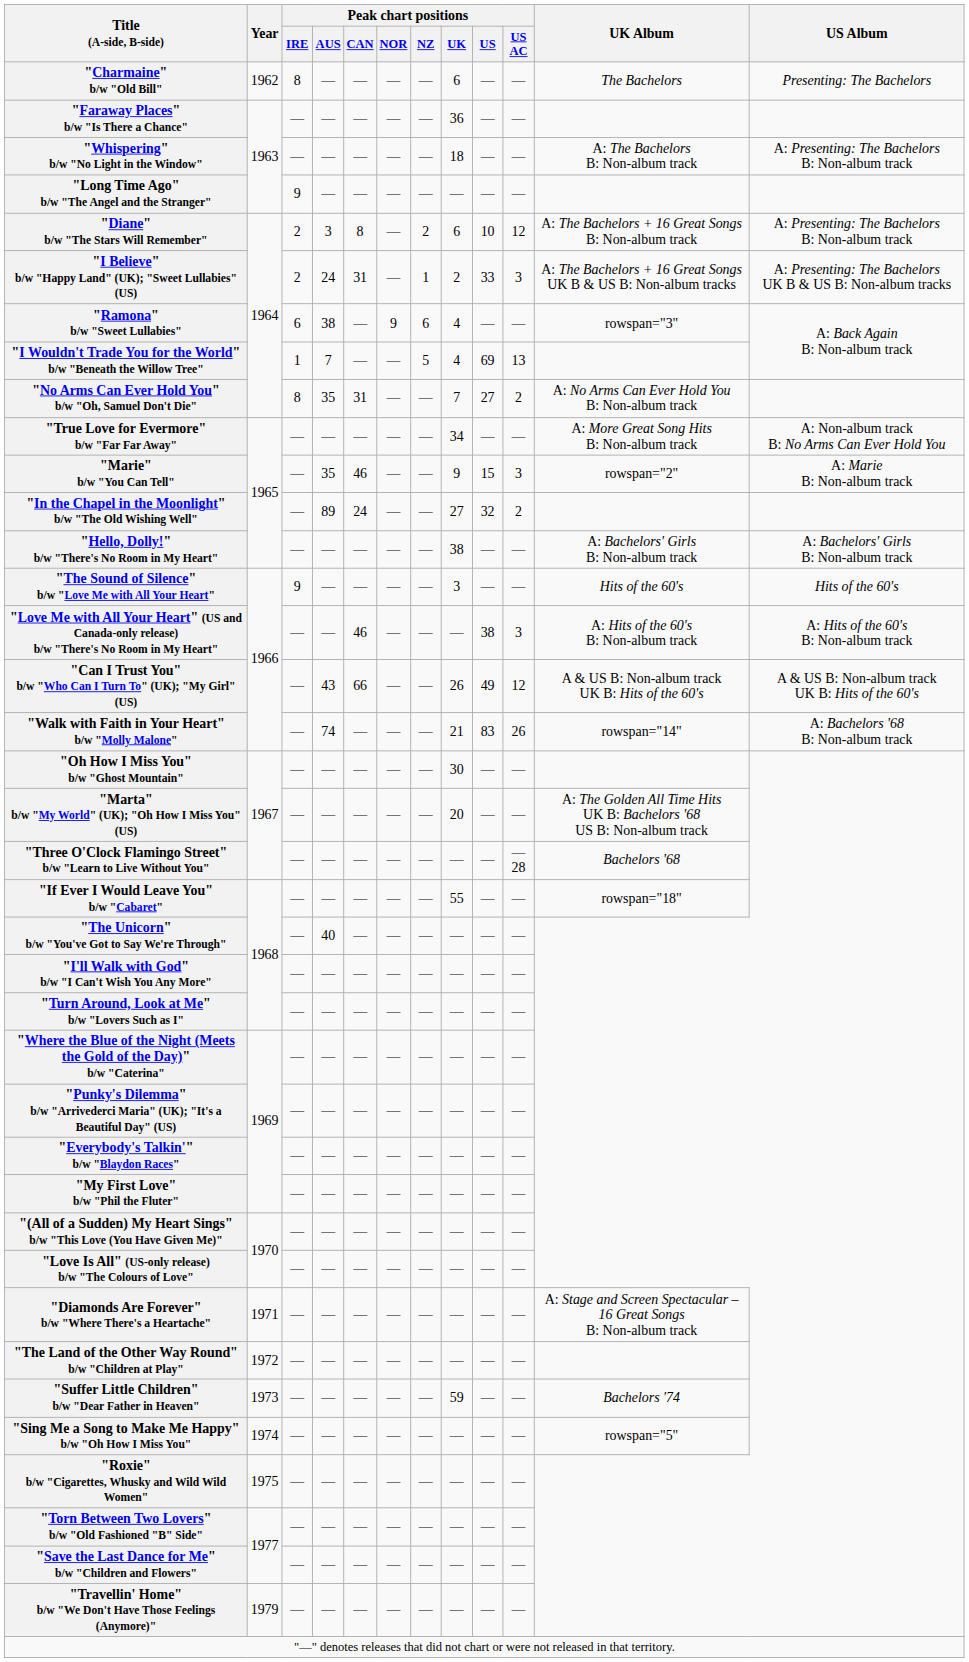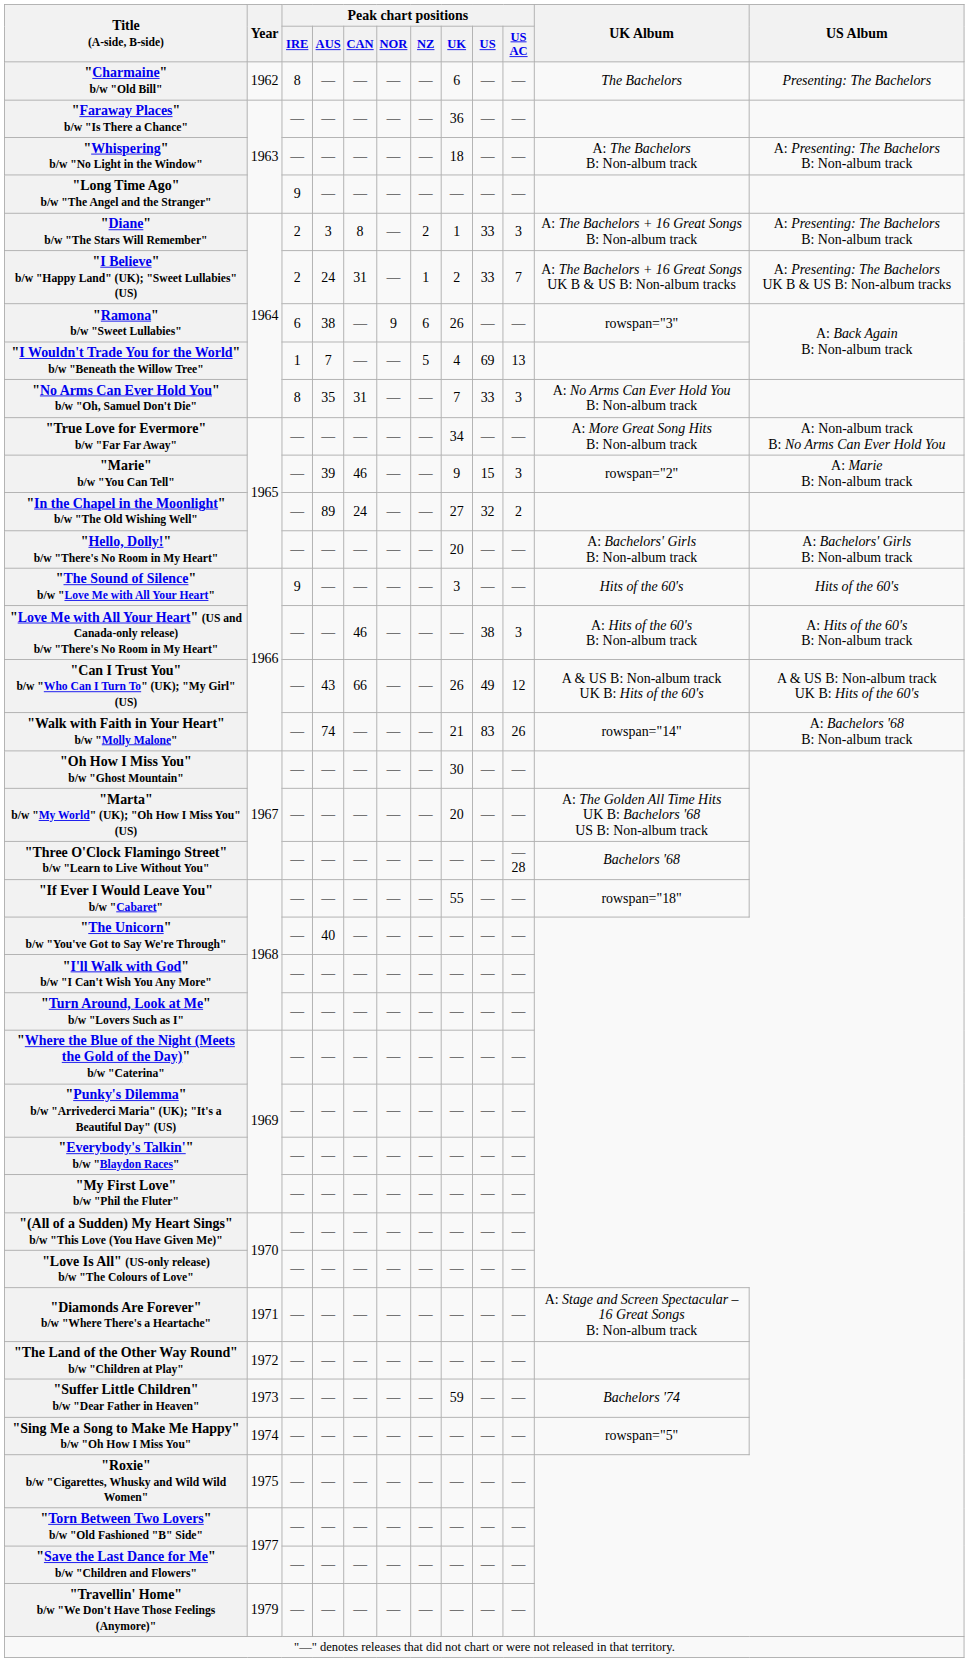(457, 231) 6 -> (457, 231) 1
(488, 231) 10 -> (488, 231) 33
(519, 231) 12 -> (519, 231) 3
(519, 277) 3 -> (519, 277) 7
(457, 322) 4 -> (457, 322) 26
(488, 398) 27 -> (488, 398) 33
(519, 398) 2 -> (519, 398) 3
(328, 473) 35 -> (328, 473) 39
(457, 549) 38 -> (457, 549) 20
